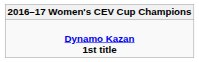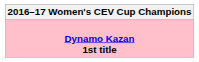(100, 44) no background -> (100, 44) pink background
